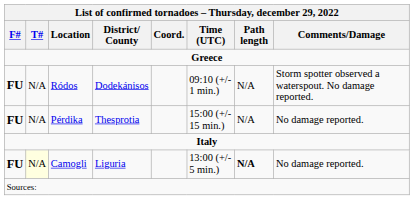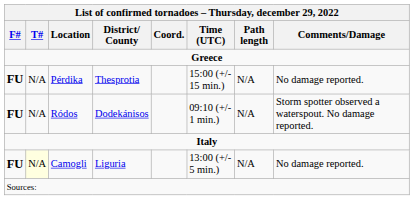rows swapped: (64, 85) <-> (67, 119)
(246, 164) bold -> (246, 164) normal
